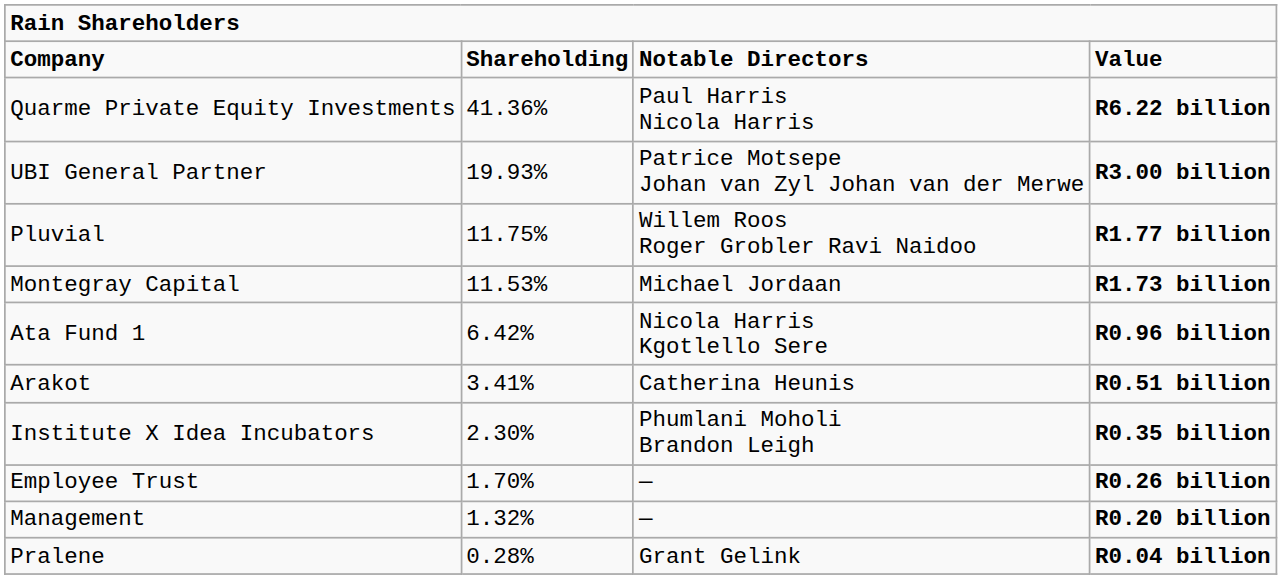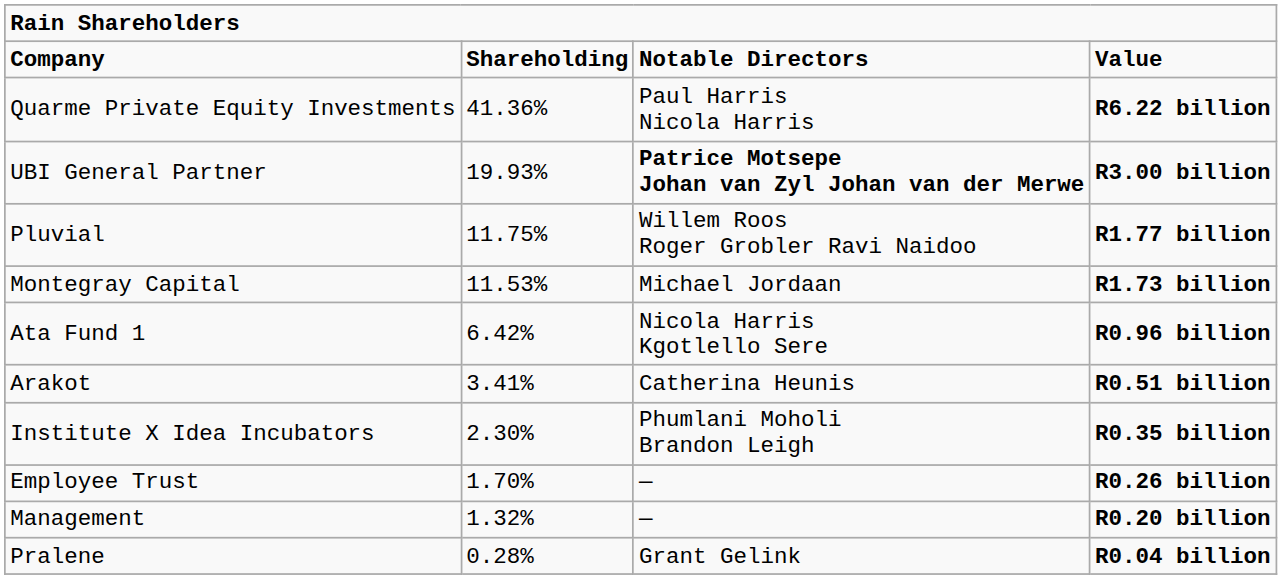(862, 172) normal -> (862, 172) bold
